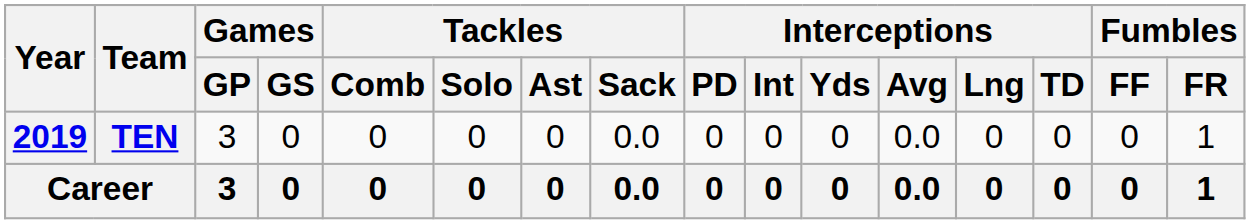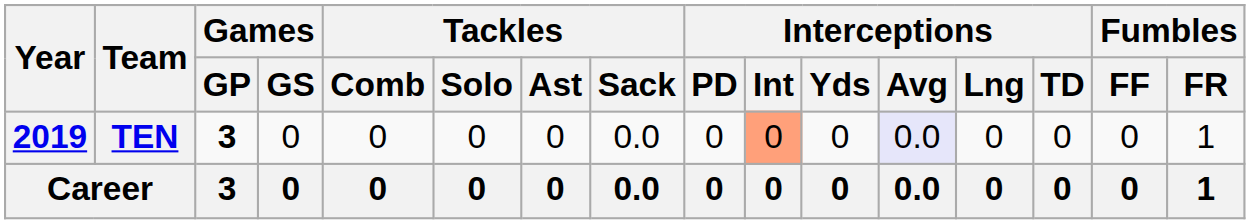(227, 137) normal -> (227, 137) bold
(773, 137) no background -> (773, 137) lightsalmon background
(917, 137) no background -> (917, 137) lavender background
